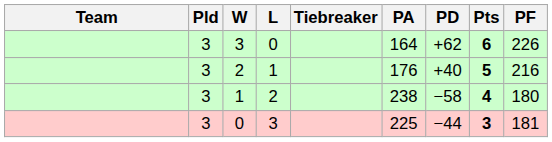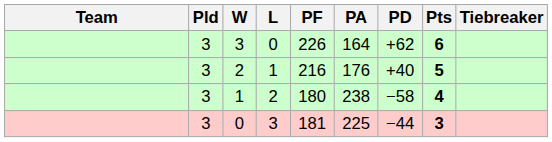columns swapped: (525, 17) <-> (336, 17)
